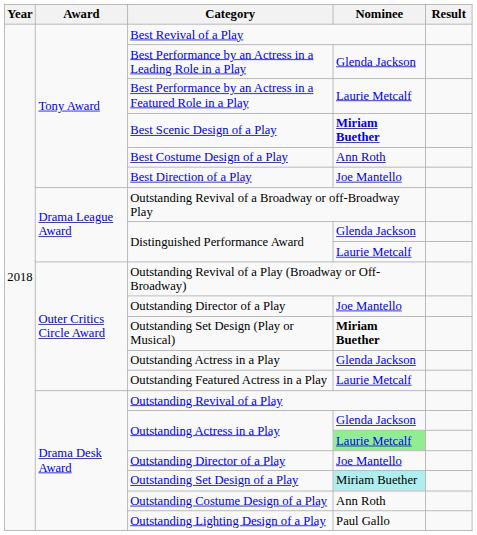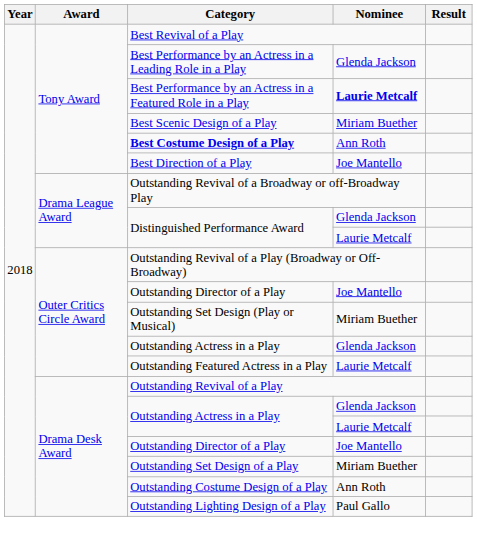(374, 95) normal -> (377, 95) bold
(358, 130) bold -> (377, 123) normal
(209, 157) normal -> (212, 143) bold
(358, 333) bold -> (377, 319) normal
(374, 440) lightgreen background -> (374, 426) no background
(377, 480) paleturquoise background -> (377, 466) no background
